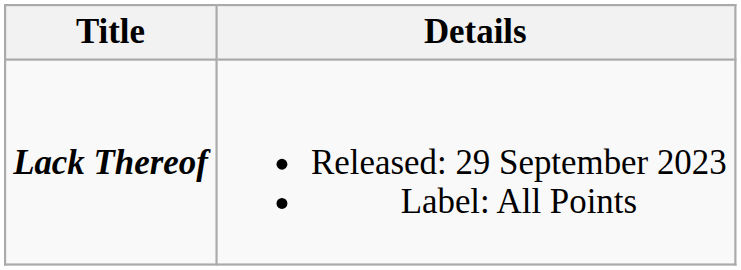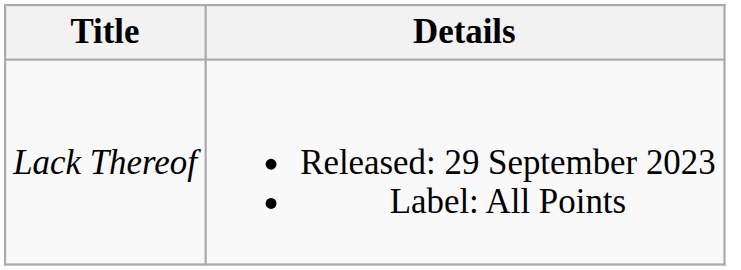(110, 161) bold -> (105, 161) normal
